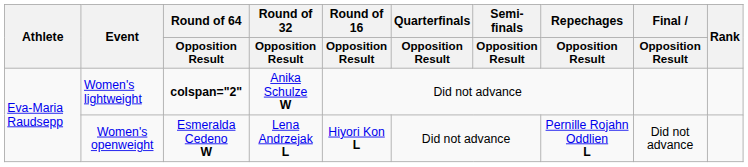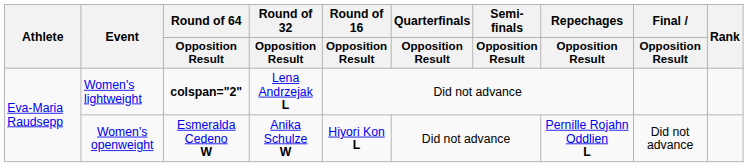(286, 92) Anika Schulze W -> (286, 92) Lena Andrzejak L
(286, 139) Lena Andrzejak L -> (286, 139) Anika Schulze W
